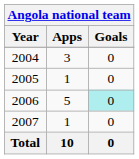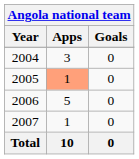(67, 79) no background -> (67, 79) lightsalmon background
(111, 100) paleturquoise background -> (111, 100) no background
